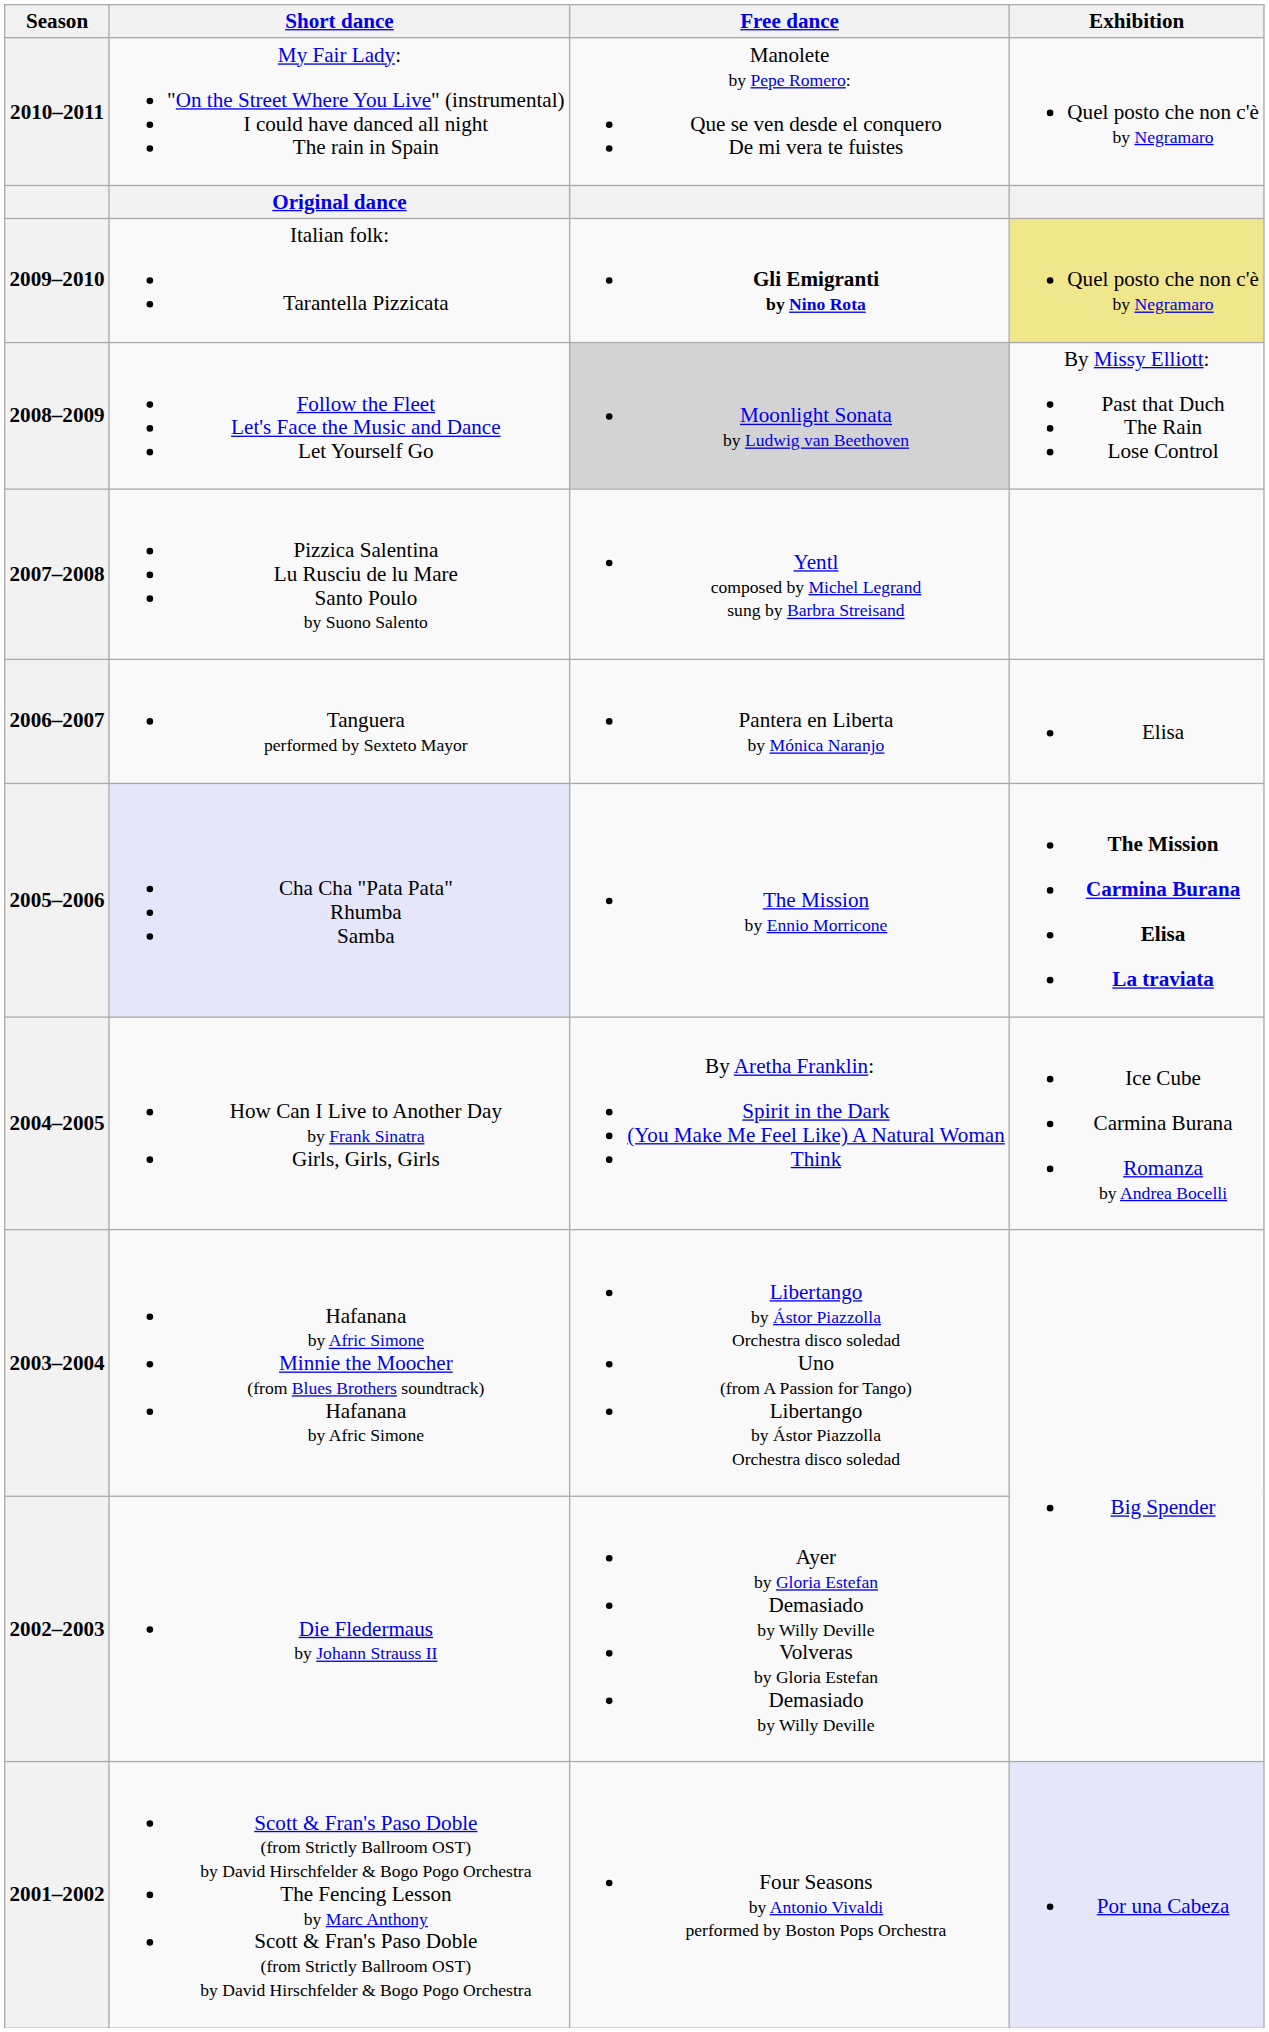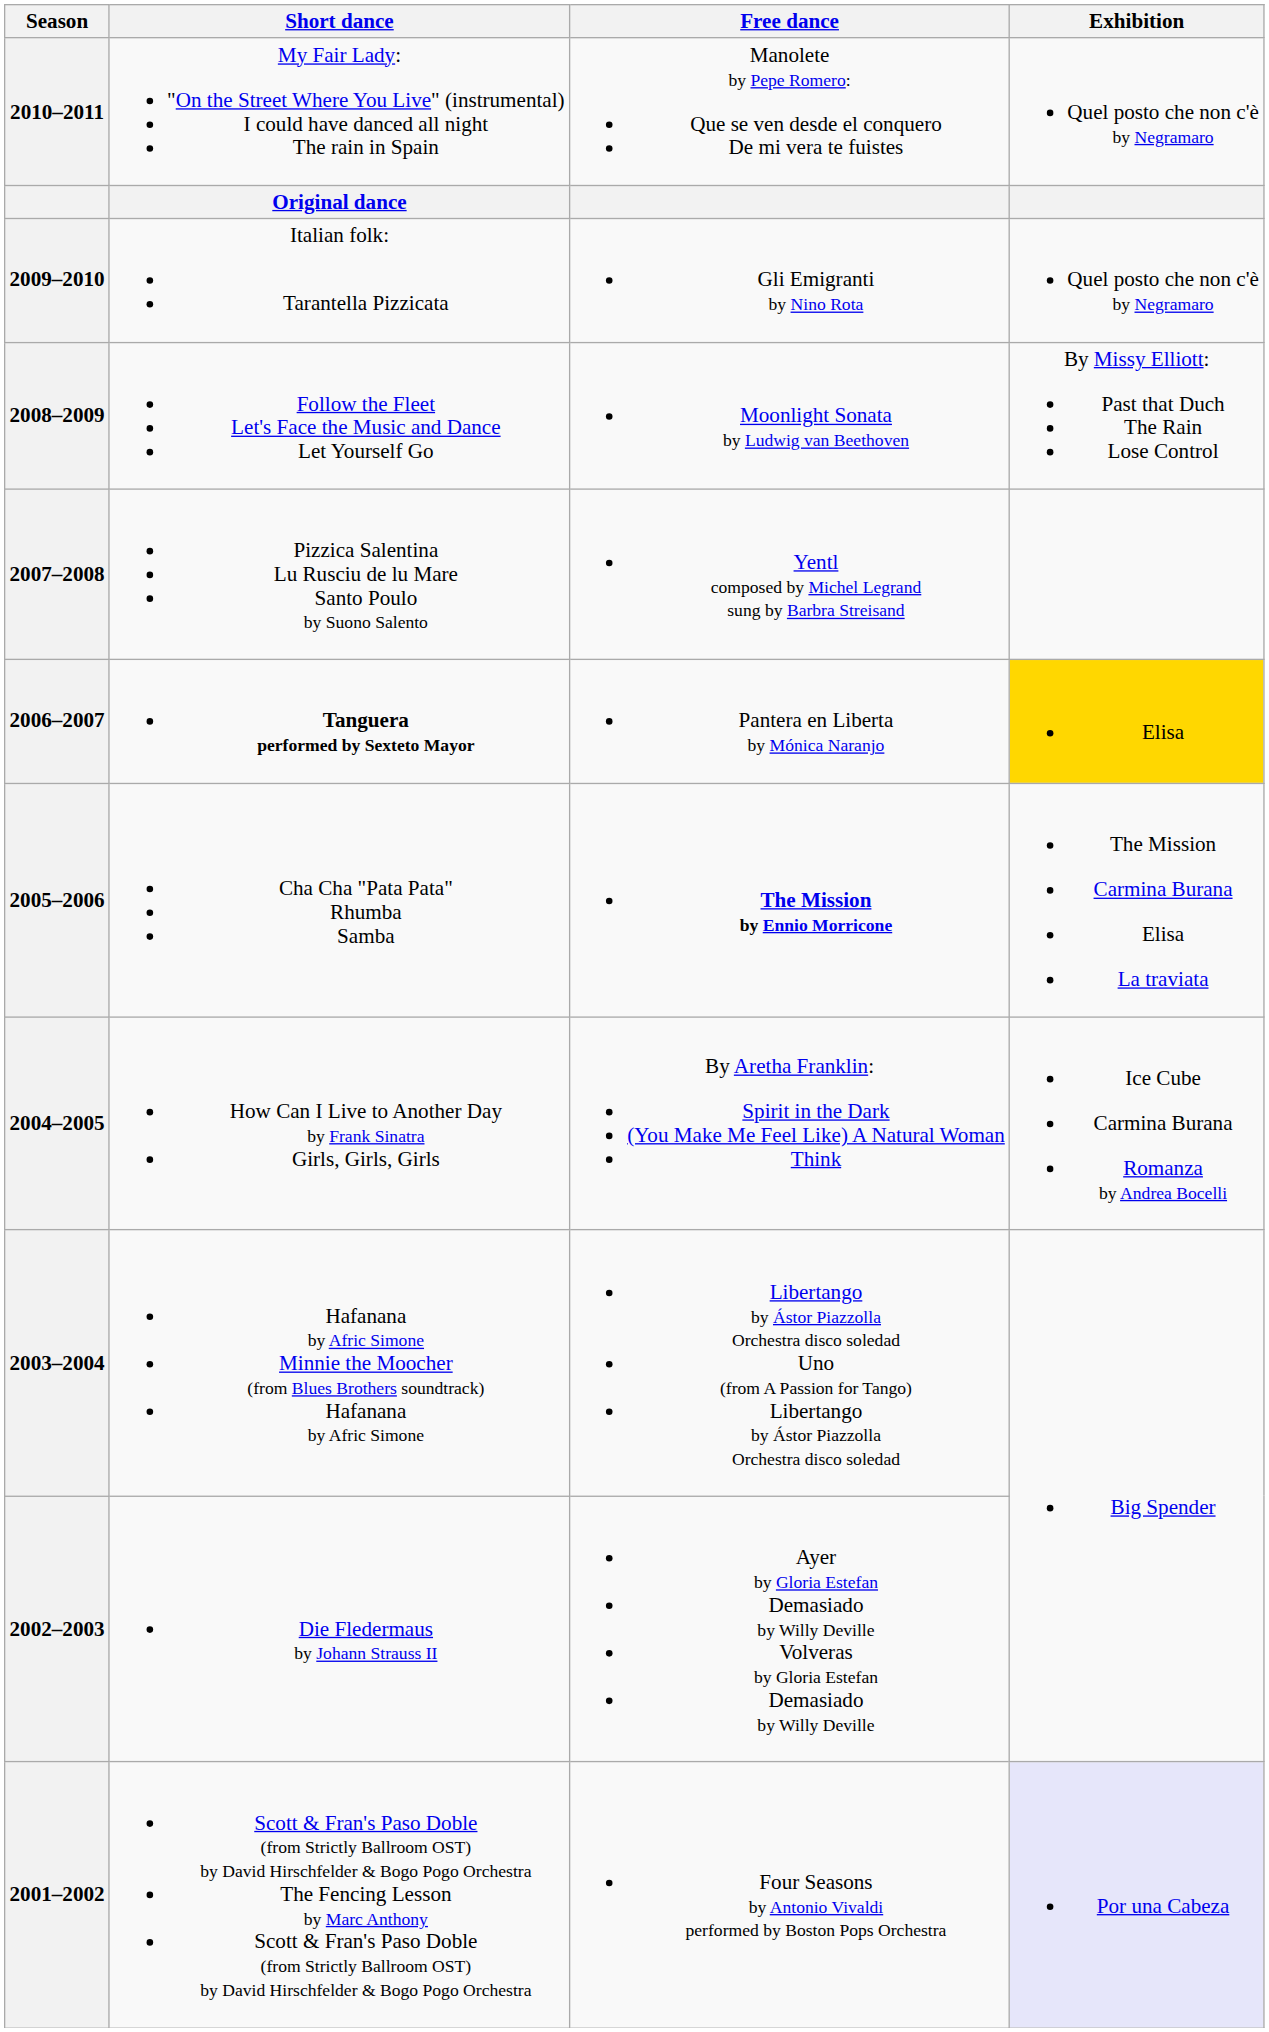(790, 292) bold -> (790, 292) normal
(1137, 292) khaki background -> (1137, 292) no background
(790, 427) lightgrey background -> (790, 427) no background
(339, 733) normal -> (339, 733) bold
(1137, 733) no background -> (1137, 733) gold background
(339, 912) lavender background -> (339, 912) no background
(790, 912) normal -> (790, 912) bold
(1137, 912) bold -> (1137, 912) normal
